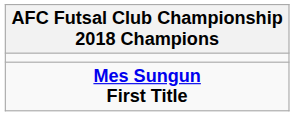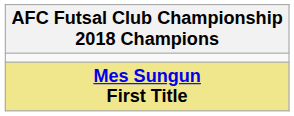(147, 86) no background -> (147, 86) khaki background
